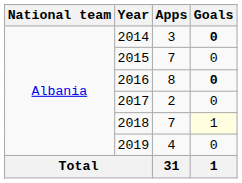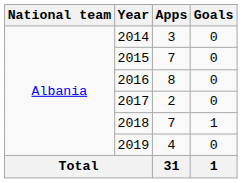(214, 37) bold -> (214, 37) normal
(214, 80) bold -> (214, 80) normal
(214, 123) lightyellow background -> (214, 123) no background
